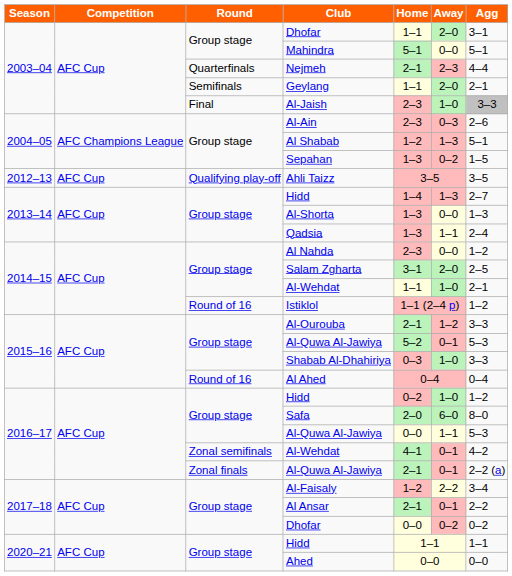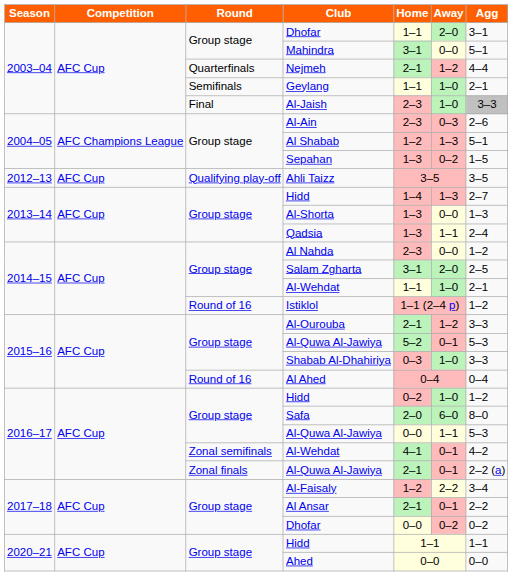(412, 50) 5–1 -> (412, 50) 3–1
(449, 68) 2–3 -> (449, 68) 1–2
(449, 86) 2–0 -> (449, 86) 1–0
